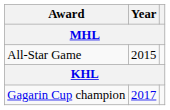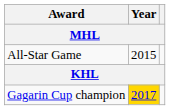(144, 94) no background -> (144, 94) gold background
